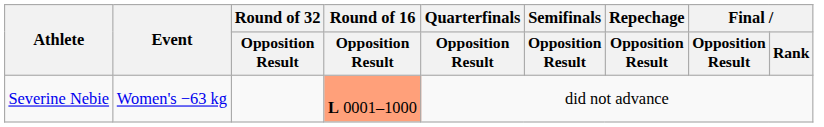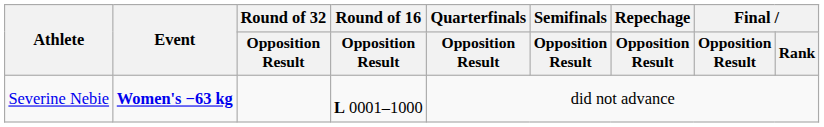(172, 99) normal -> (175, 99) bold
(373, 108) lightsalmon background -> (378, 108) no background
